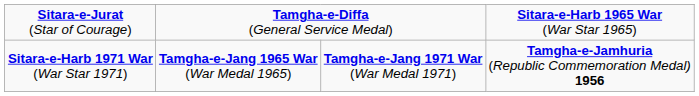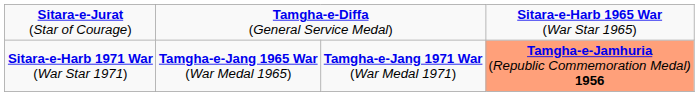(590, 65) no background -> (590, 65) lightsalmon background
